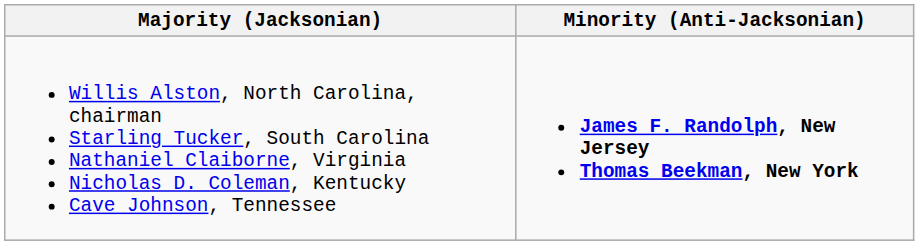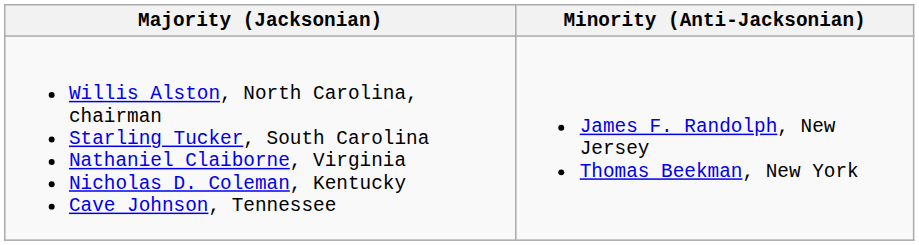(715, 150) bold -> (715, 150) normal
